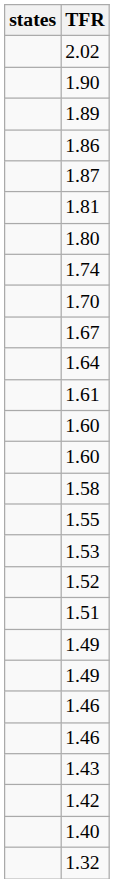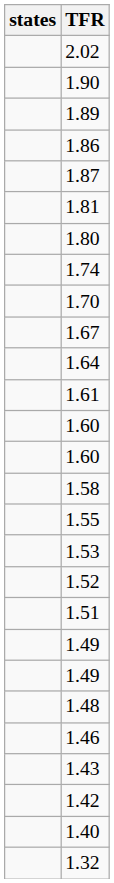(82, 706) 1.46 -> (82, 706) 1.48
